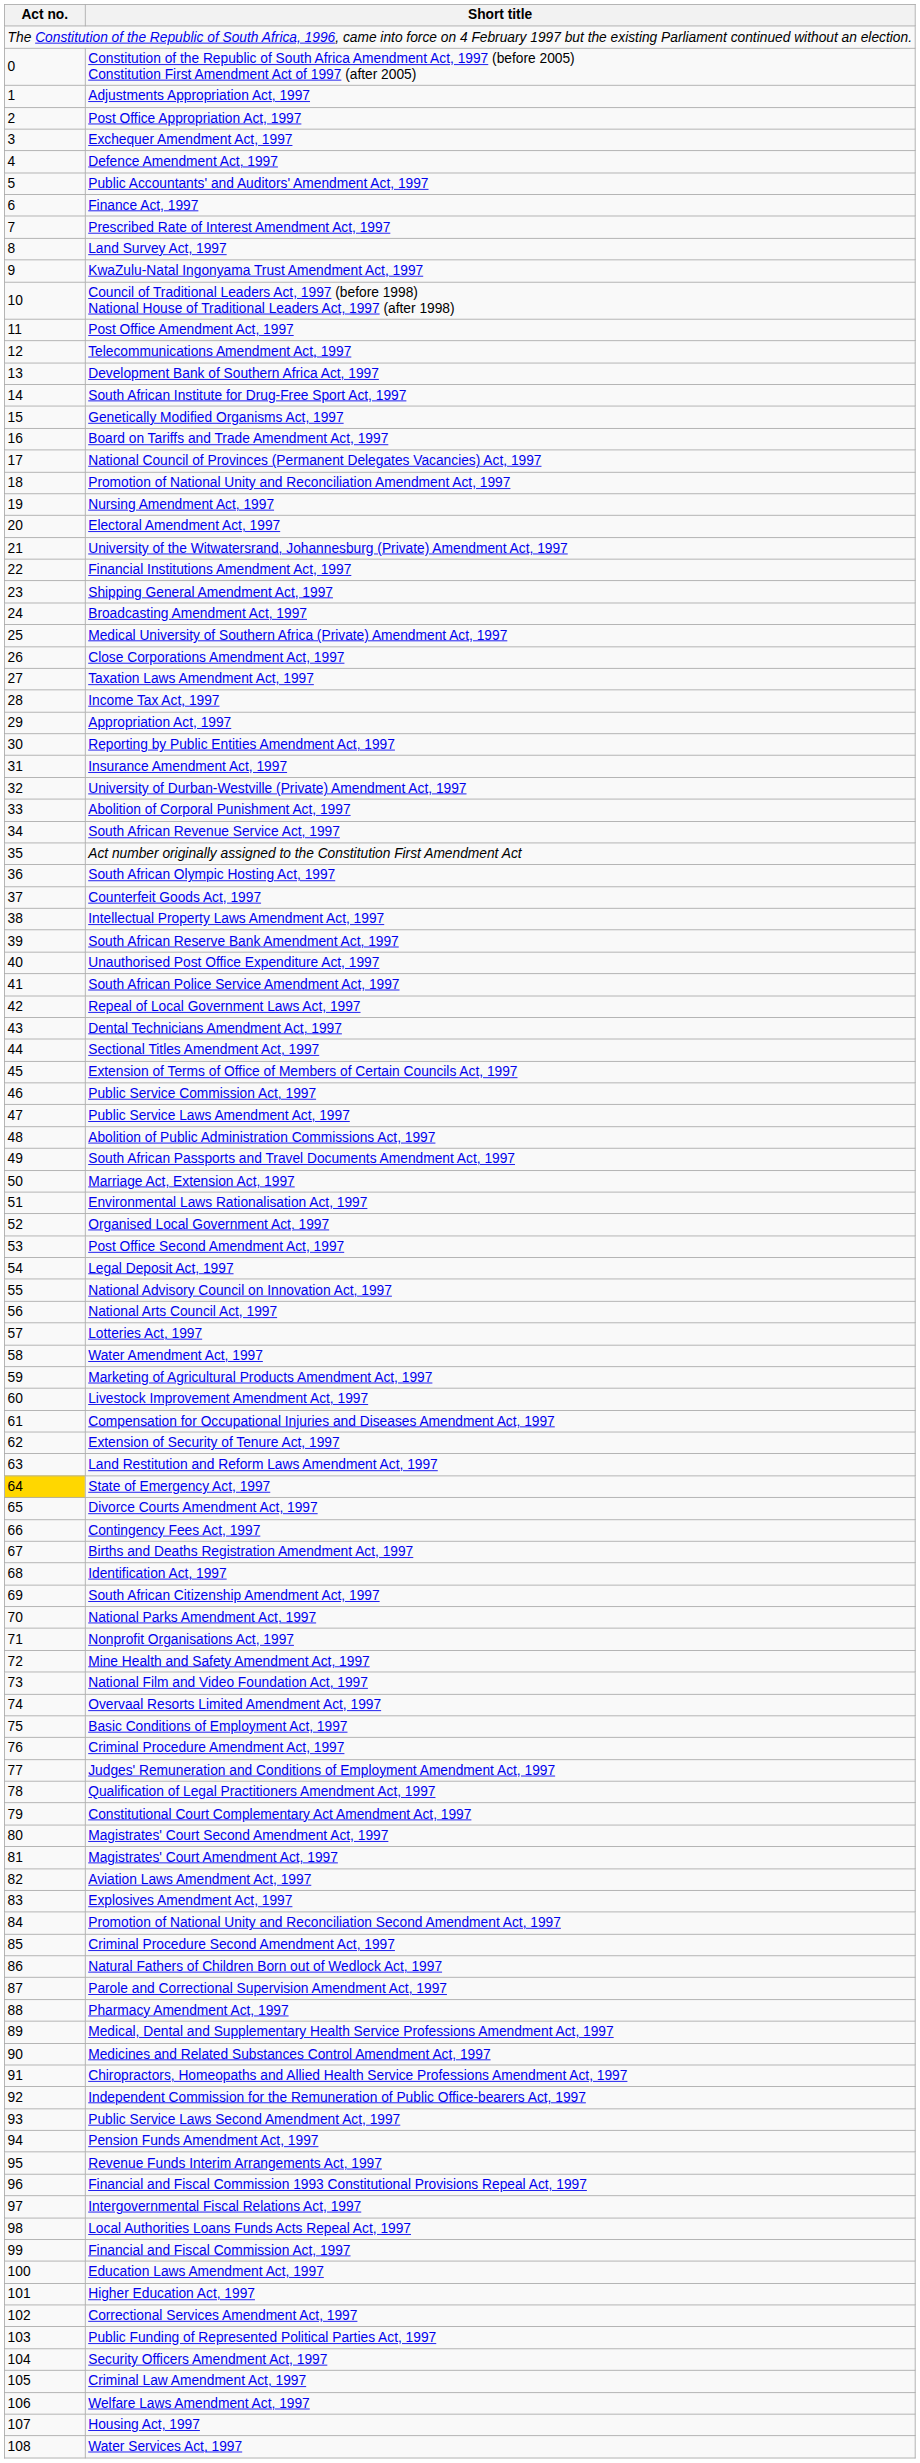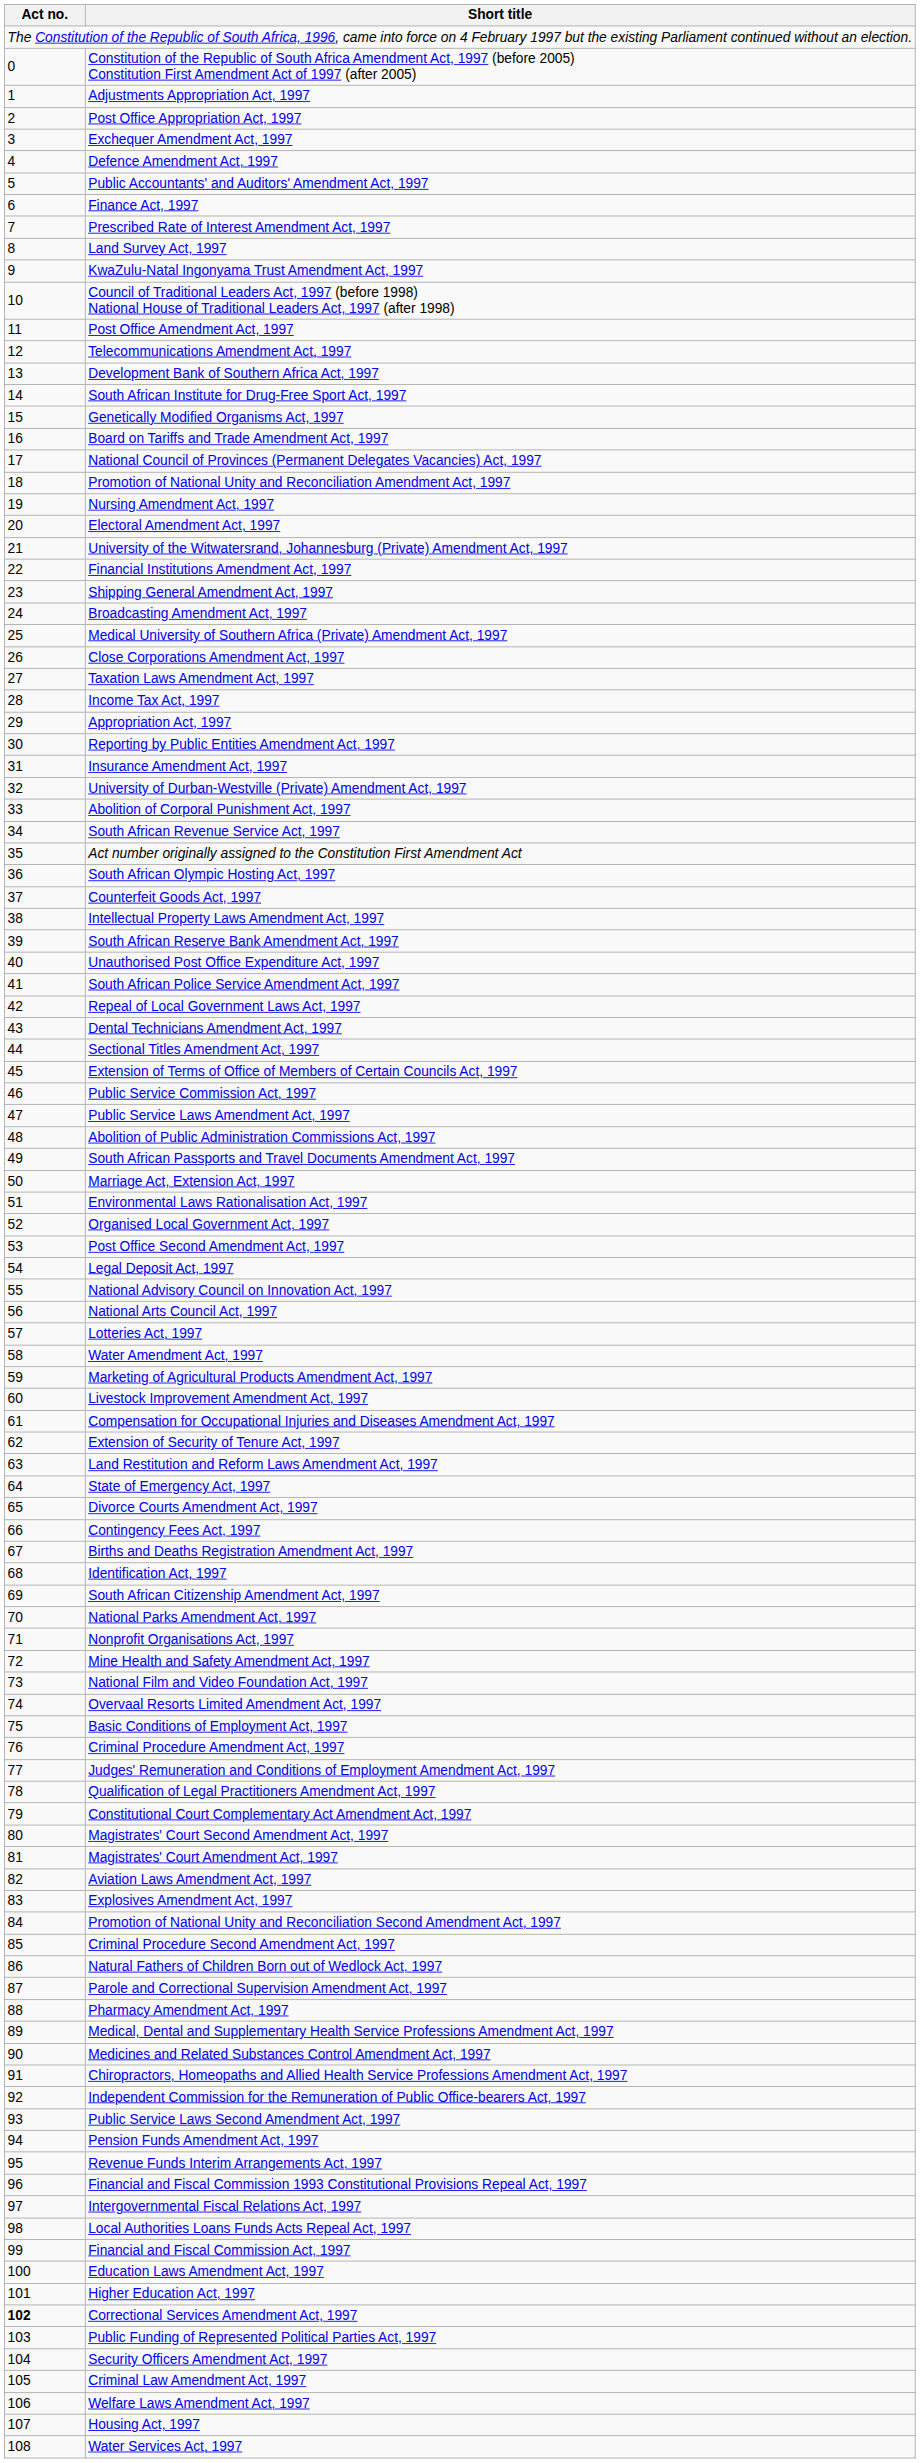(15, 1486) gold background -> (15, 1486) no background
(19, 2315) normal -> (19, 2315) bold
